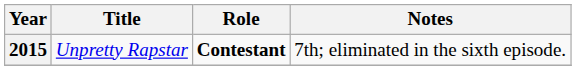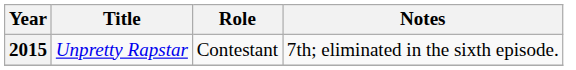(241, 49) bold -> (237, 49) normal
